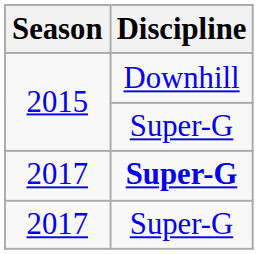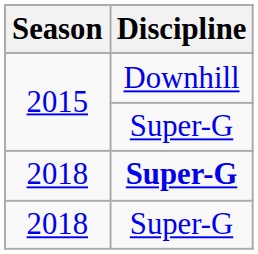(57, 175) 2017 -> (57, 175) 2018
(57, 223) 2017 -> (57, 223) 2018
